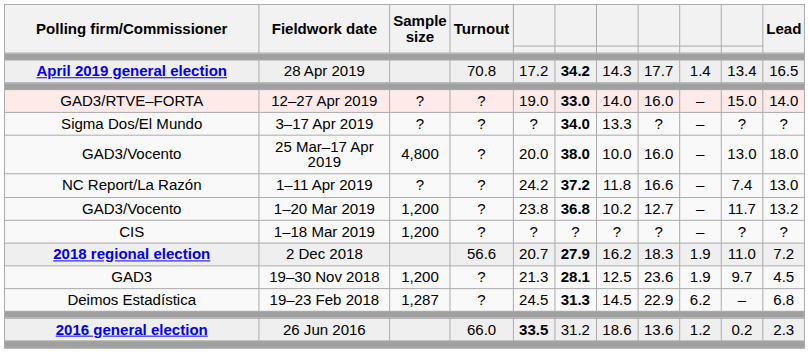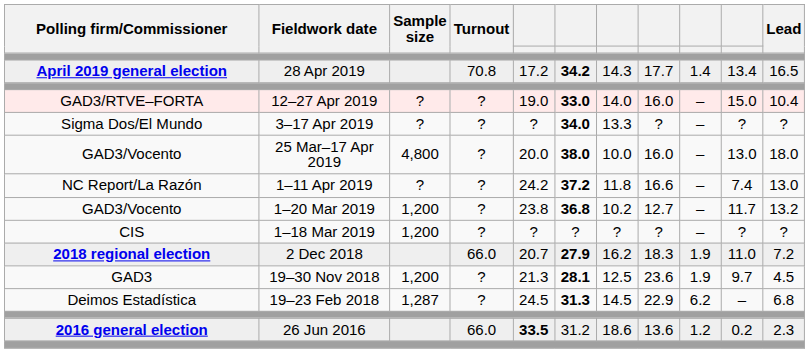(784, 101) 14.0 -> (784, 101) 10.4
(482, 254) 56.6 -> (482, 254) 66.0
